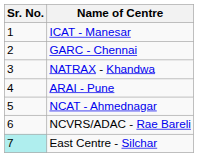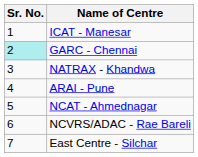(10, 50) no background -> (10, 50) paleturquoise background
(10, 143) paleturquoise background -> (10, 143) no background
